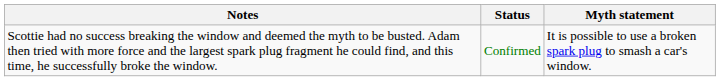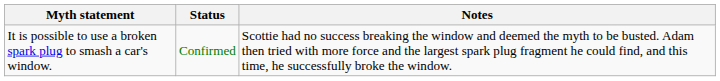columns swapped: (630, 14) <-> (243, 14)
